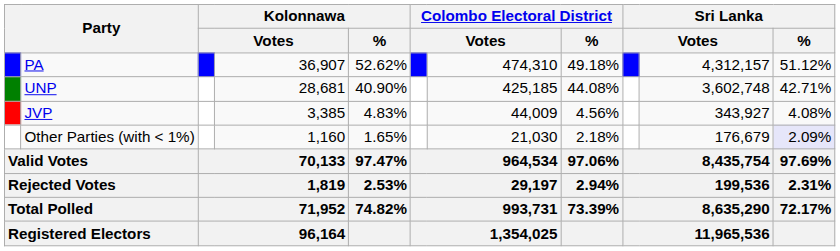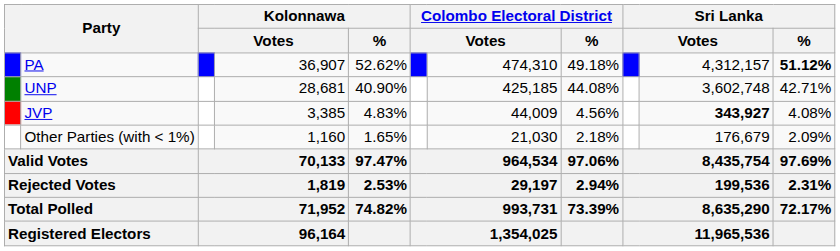(806, 64) normal -> (806, 64) bold
(742, 112) normal -> (742, 112) bold
(810, 137) lavender background -> (810, 137) no background
